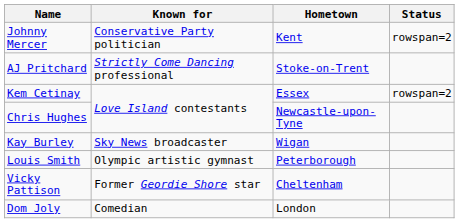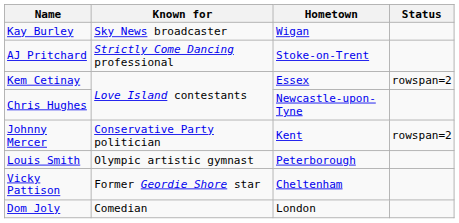rows swapped: (27, 38) <-> (40, 142)
